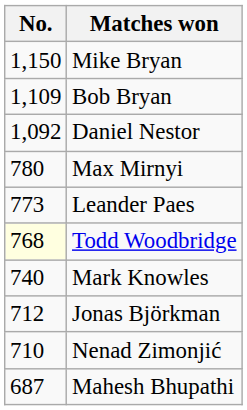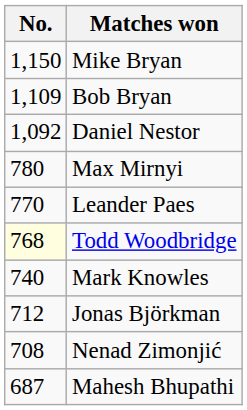(27, 204) 773 -> (27, 204) 770
(27, 350) 710 -> (27, 350) 708
